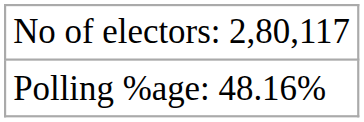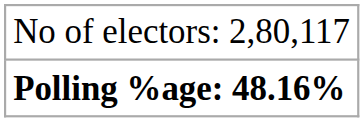(170, 87) normal -> (179, 87) bold
